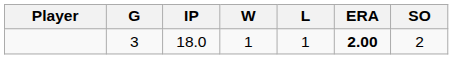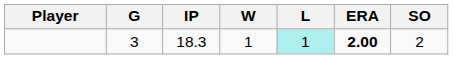(191, 41) 18.0 -> (191, 41) 18.3
(305, 41) no background -> (305, 41) paleturquoise background
